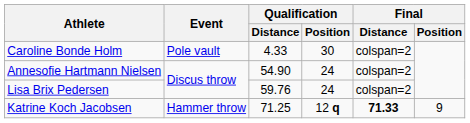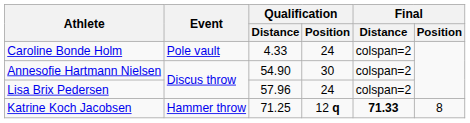(327, 52) 30 -> (327, 52) 24
(327, 71) 24 -> (327, 71) 30
(276, 90) 59.76 -> (276, 90) 57.96
(439, 109) 9 -> (439, 109) 8
